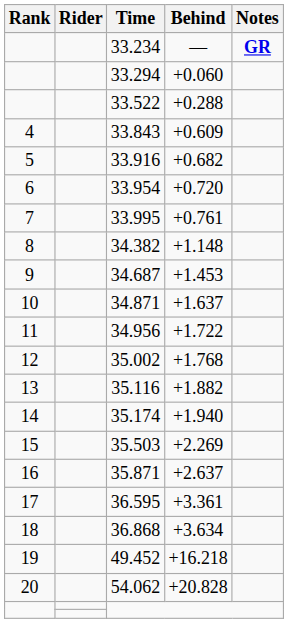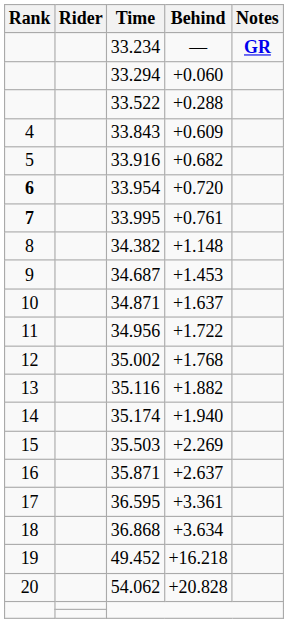(30, 189) normal -> (30, 189) bold
(30, 217) normal -> (30, 217) bold
